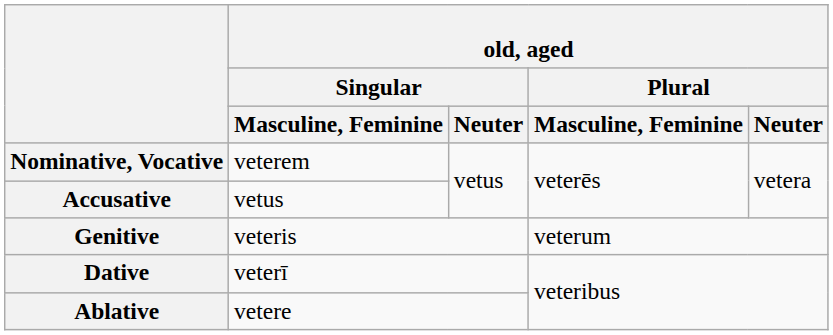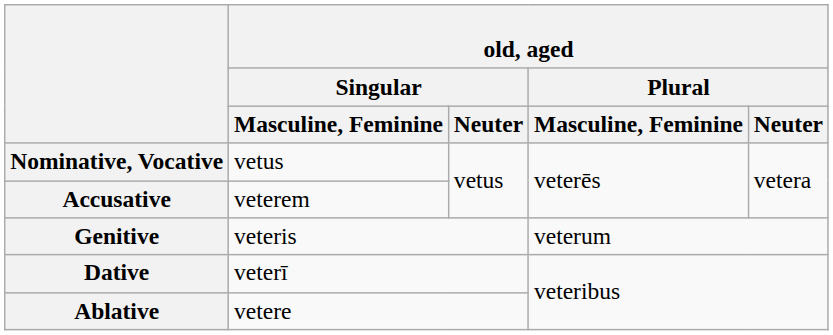(272, 161) veterem -> (259, 161) vetus
(259, 198) vetus -> (272, 198) veterem
